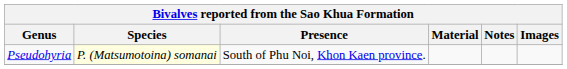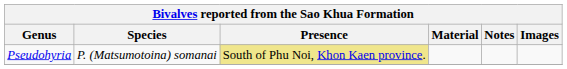(147, 54) lightyellow background -> (147, 54) no background
(324, 54) no background -> (324, 54) khaki background
